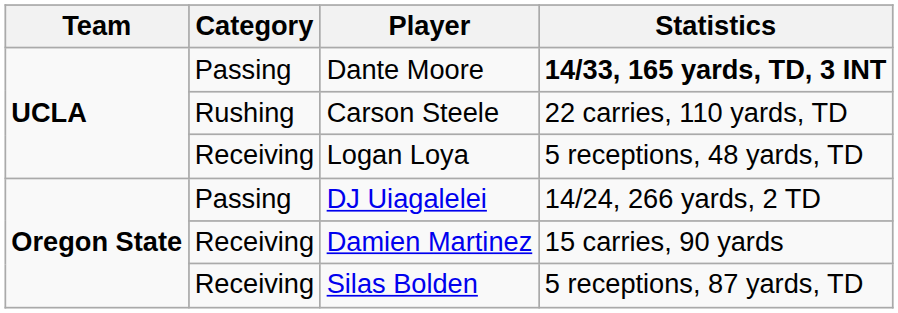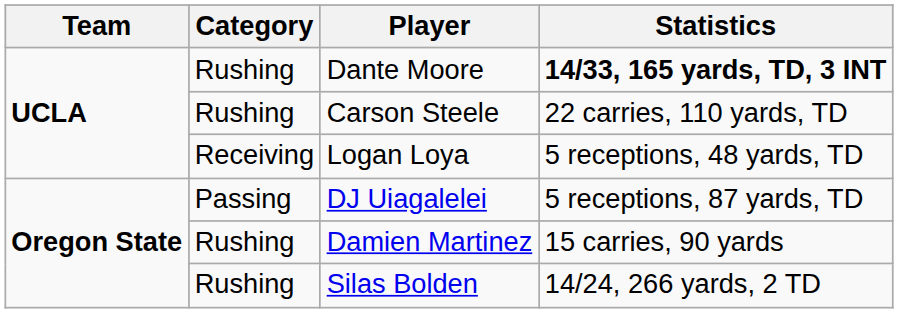(243, 69) Passing -> (245, 69) Rushing
(683, 198) 14/24, 266 yards, 2 TD -> (704, 198) 5 receptions, 87 yards, TD
(254, 241) Receiving -> (245, 241) Rushing
(254, 285) Receiving -> (245, 285) Rushing
(704, 285) 5 receptions, 87 yards, TD -> (683, 285) 14/24, 266 yards, 2 TD
